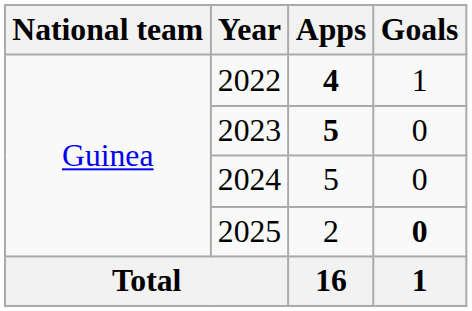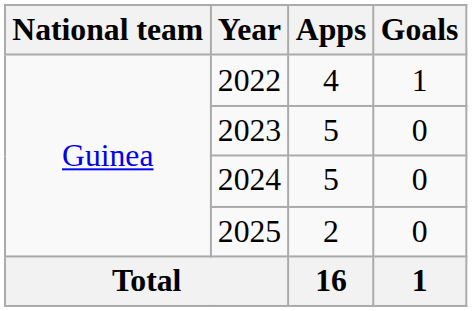(331, 79) bold -> (331, 79) normal
(331, 130) bold -> (331, 130) normal
(420, 230) bold -> (420, 230) normal
